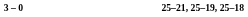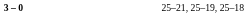(203, 8) bold -> (203, 8) normal
